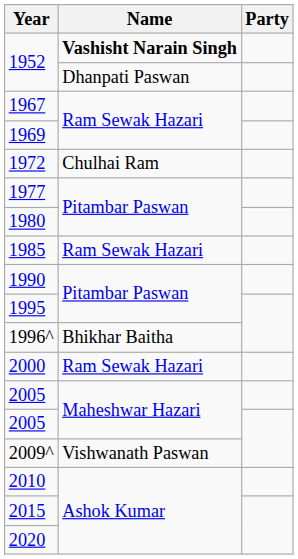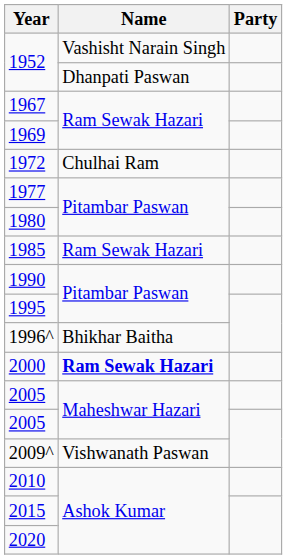(150, 47) bold -> (144, 47) normal
(133, 366) normal -> (138, 366) bold
